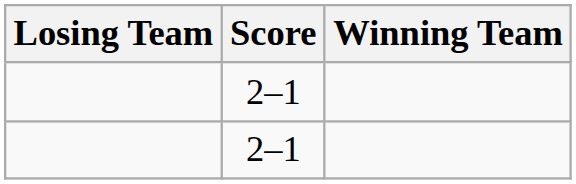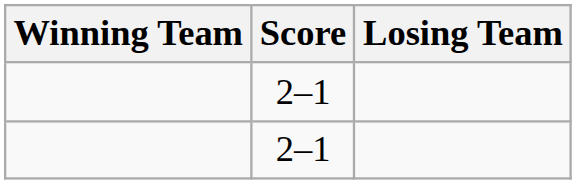columns swapped: (448, 33) <-> (113, 33)
